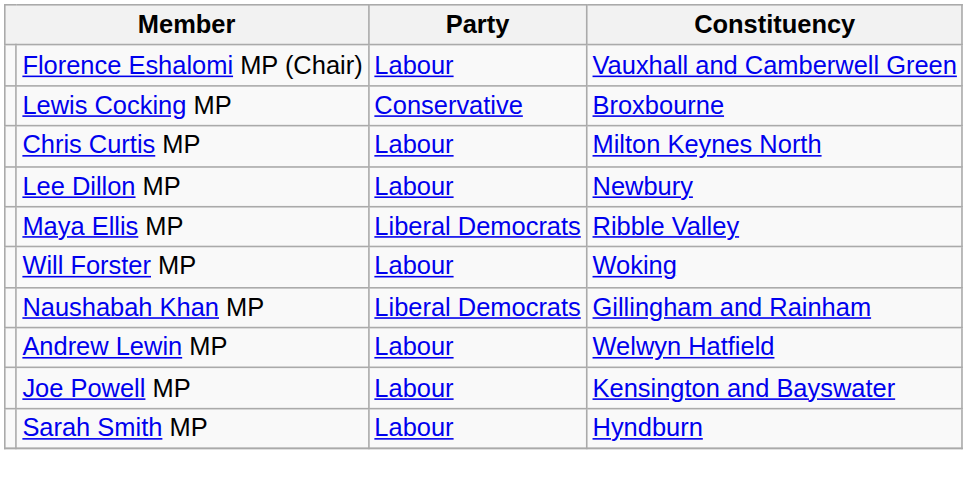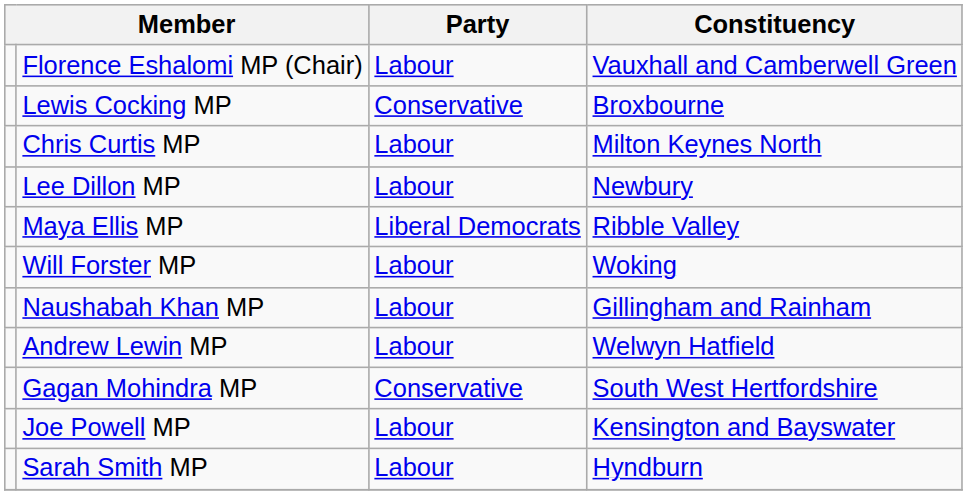(478, 307) Liberal Democrats -> (414, 307) Labour
+ row: (140, 387)
